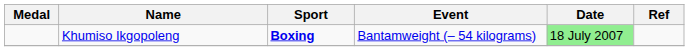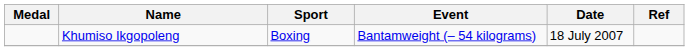(292, 35) bold -> (290, 35) normal
(586, 35) lightgreen background -> (586, 35) no background
